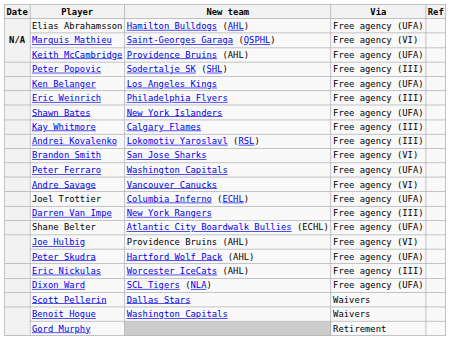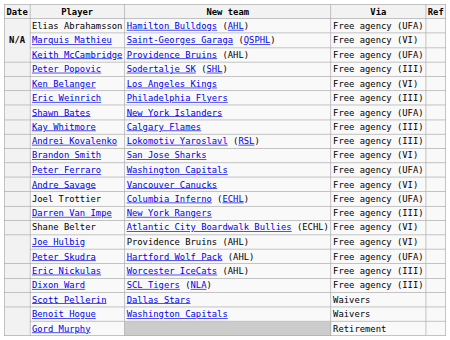(378, 84) Free agency (UFA) -> (376, 84) Free agency (VI)
(378, 228) Free agency (UFA) -> (376, 228) Free agency (VI)
(378, 285) Free agency (UFA) -> (378, 285) Free agency (III)
